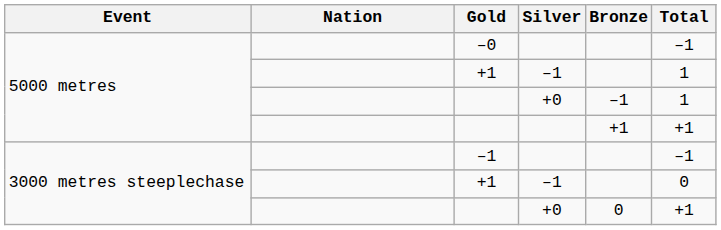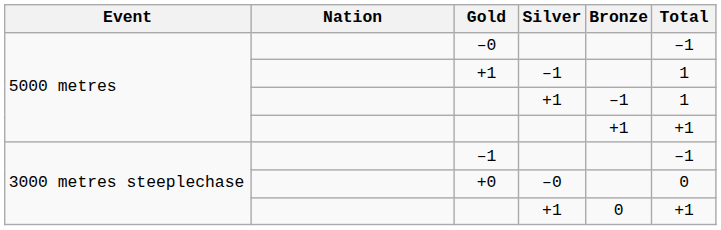(552, 101) +0 -> (552, 101) +1
(486, 183) +1 -> (486, 183) +0
(552, 183) –1 -> (552, 183) –0
(552, 211) +0 -> (552, 211) +1
